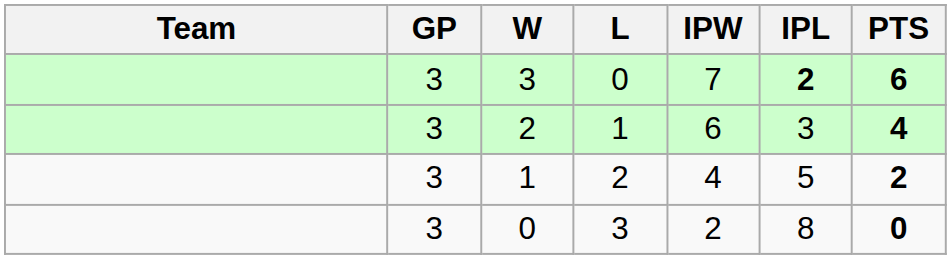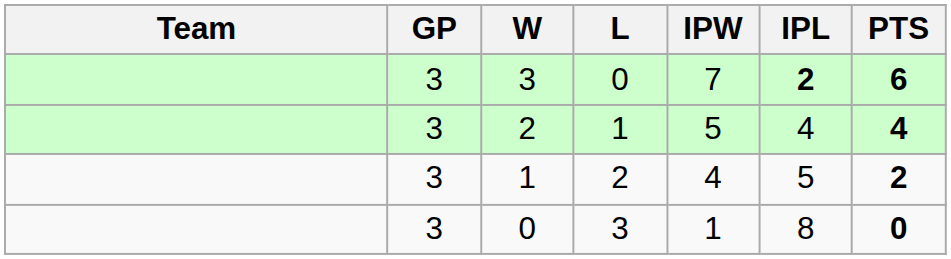(713, 128) 6 -> (713, 128) 5
(806, 128) 3 -> (806, 128) 4
(713, 228) 2 -> (713, 228) 1
